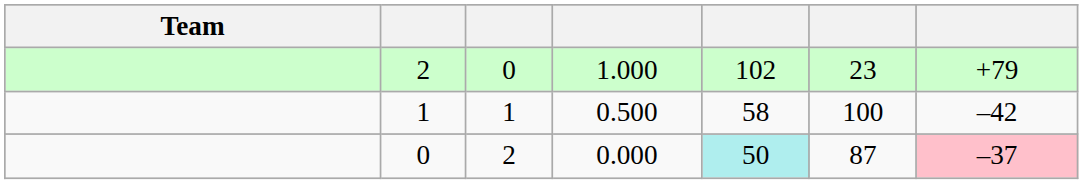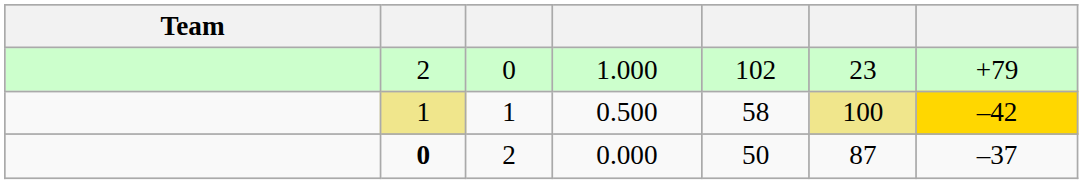(423, 112) no background -> (423, 112) khaki background
(863, 112) no background -> (863, 112) khaki background
(997, 112) no background -> (997, 112) gold background
(423, 155) normal -> (423, 155) bold
(756, 155) paleturquoise background -> (756, 155) no background
(997, 155) pink background -> (997, 155) no background
